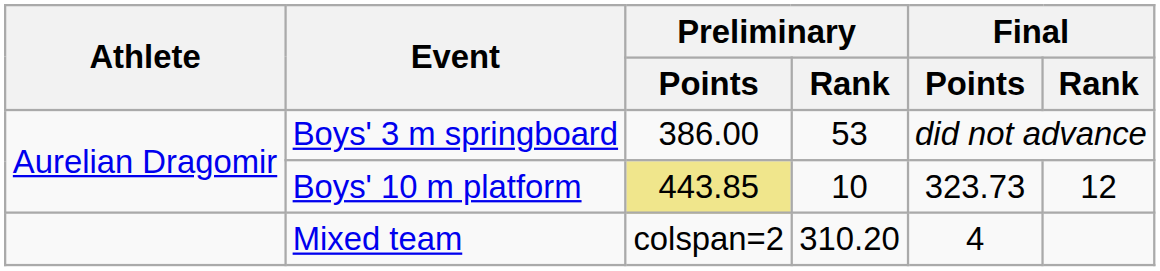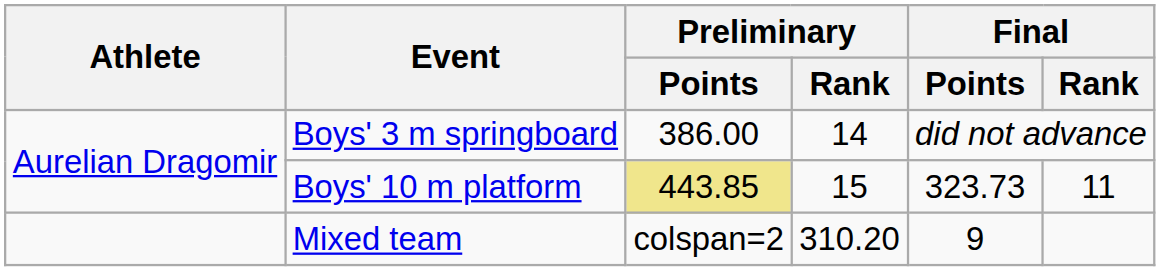(850, 135) 53 -> (850, 135) 14
(850, 187) 10 -> (850, 187) 15
(1099, 187) 12 -> (1099, 187) 11
(975, 239) 4 -> (975, 239) 9
